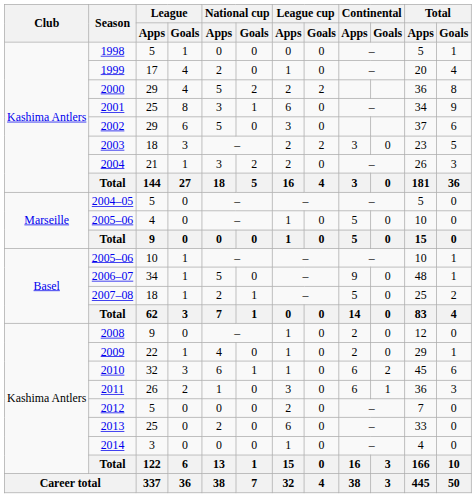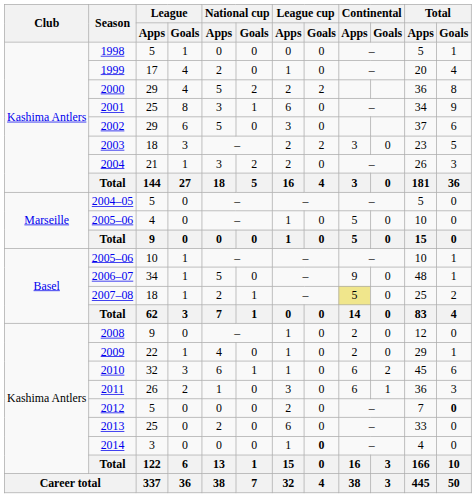(355, 295) no background -> (355, 295) khaki background
(454, 408) normal -> (454, 408) bold
(321, 445) normal -> (321, 445) bold
